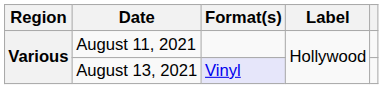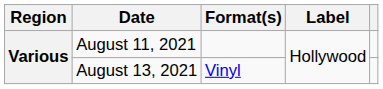(223, 70) lavender background -> (223, 70) no background
